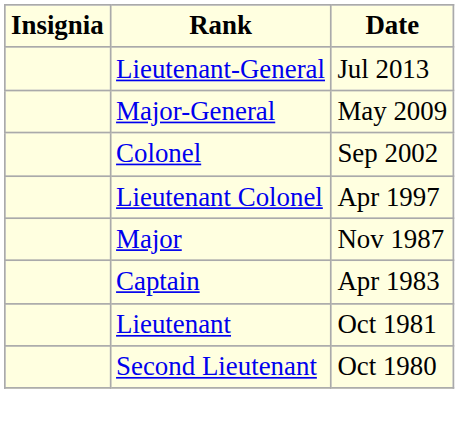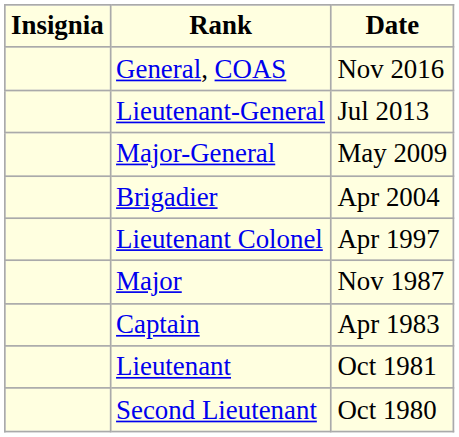+ row: (201, 68)
+ row: (167, 196)
- row: (159, 153)
